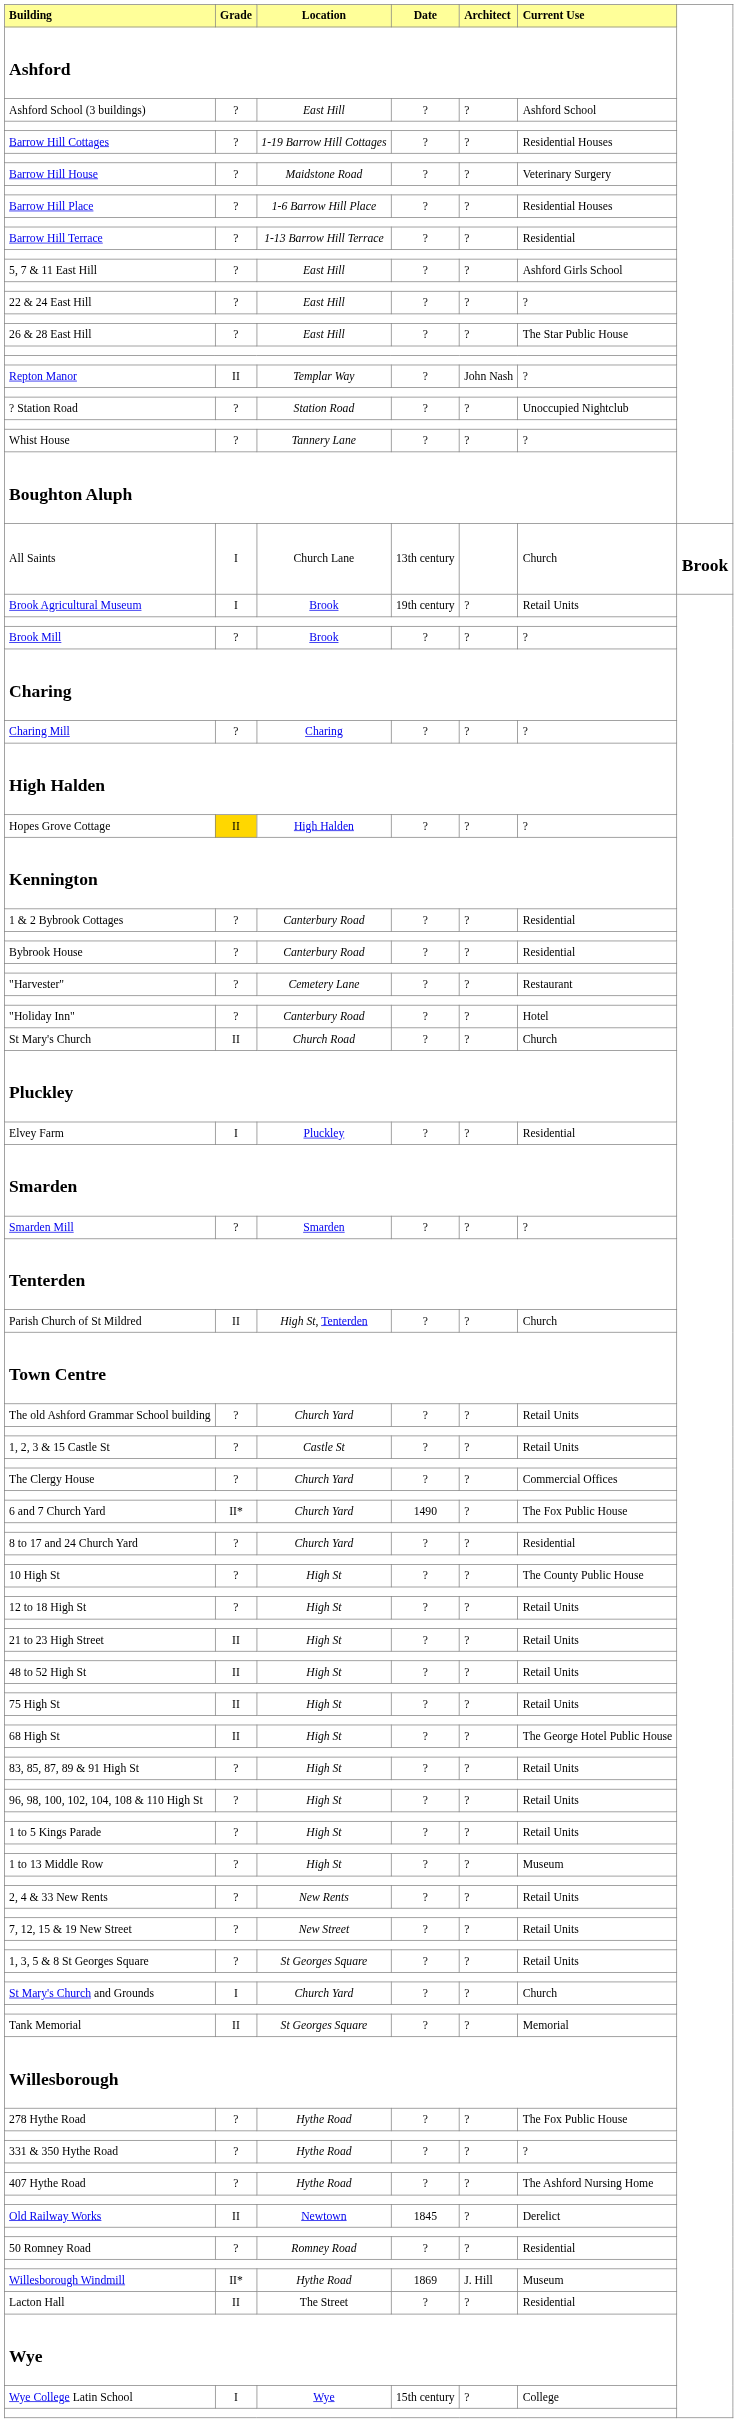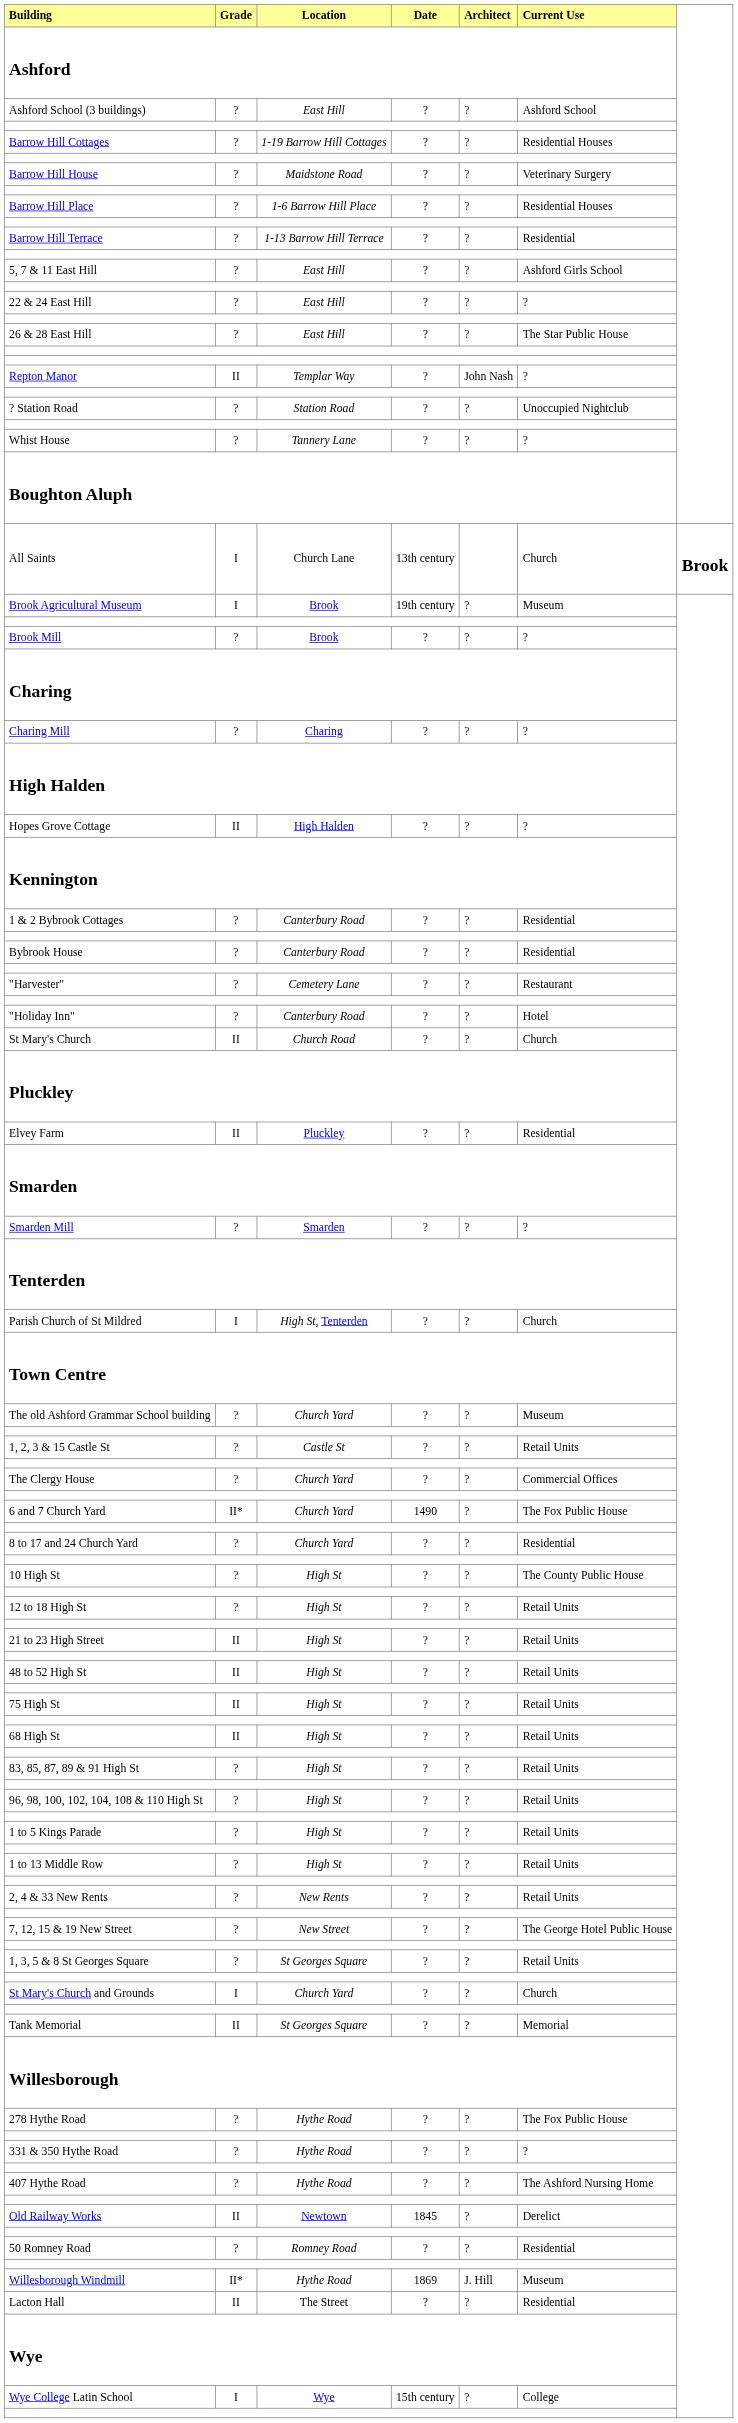(551, 605) Retail Units -> (543, 605) Museum
(236, 826) gold background -> (236, 826) no background
(236, 1133) I -> (236, 1133) II
(236, 1321) II -> (236, 1321) I
(551, 1415) Retail Units -> (543, 1415) Museum
(597, 1736) The George Hotel Public House -> (551, 1736) Retail Units
(543, 1864) Museum -> (551, 1864) Retail Units
(551, 1929) Retail Units -> (597, 1929) The George Hotel Public House
